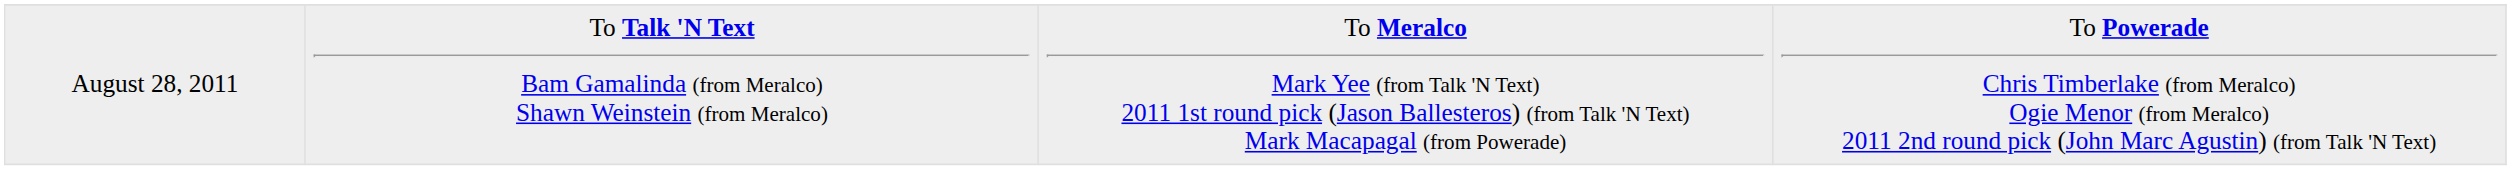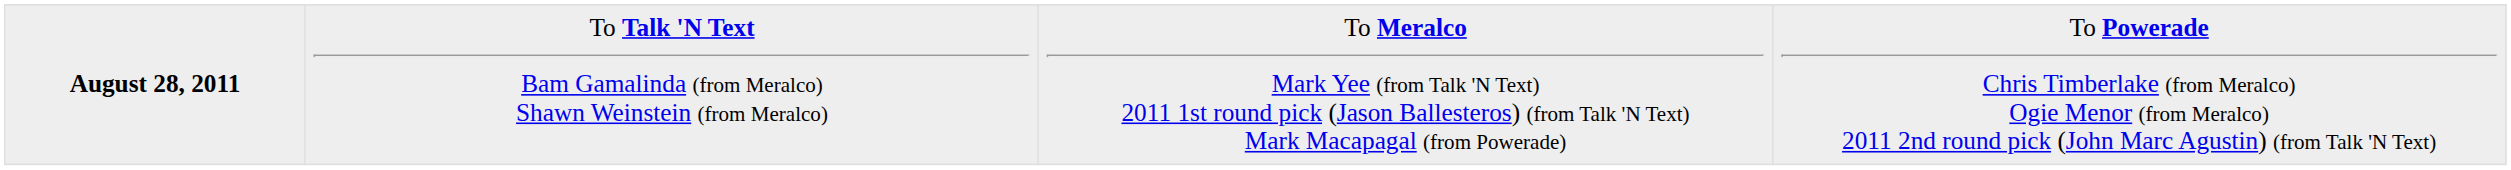(155, 84) normal -> (155, 84) bold
